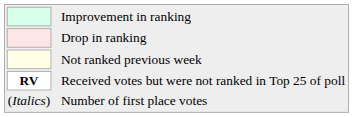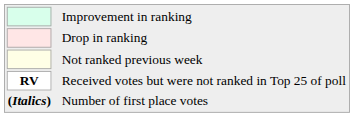(29, 101) normal -> (29, 101) bold
